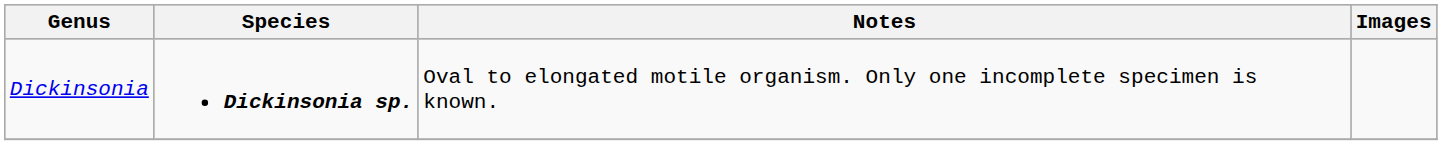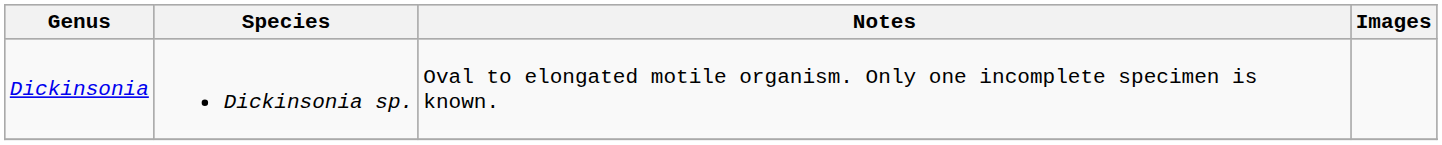(286, 102) bold -> (286, 102) normal
